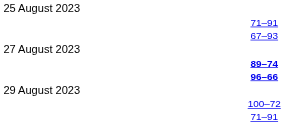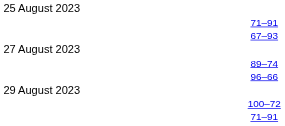(264, 63) bold -> (264, 63) normal
(264, 76) bold -> (264, 76) normal
